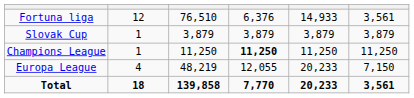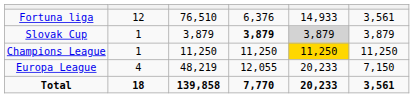(259, 34) normal -> (259, 34) bold
(319, 34) no background -> (319, 34) lightgrey background
(259, 51) bold -> (259, 51) normal
(319, 51) no background -> (319, 51) gold background
